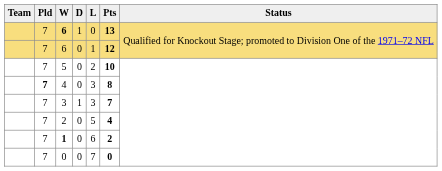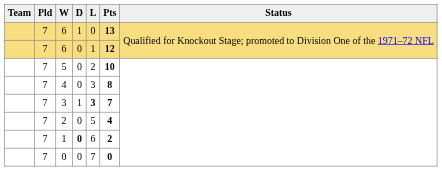(64, 31) bold -> (64, 31) normal
(45, 85) bold -> (45, 85) normal
(93, 103) normal -> (93, 103) bold
(64, 139) bold -> (64, 139) normal
(79, 139) normal -> (79, 139) bold
